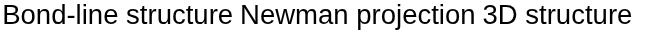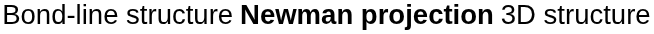(358, 15) normal -> (367, 15) bold
